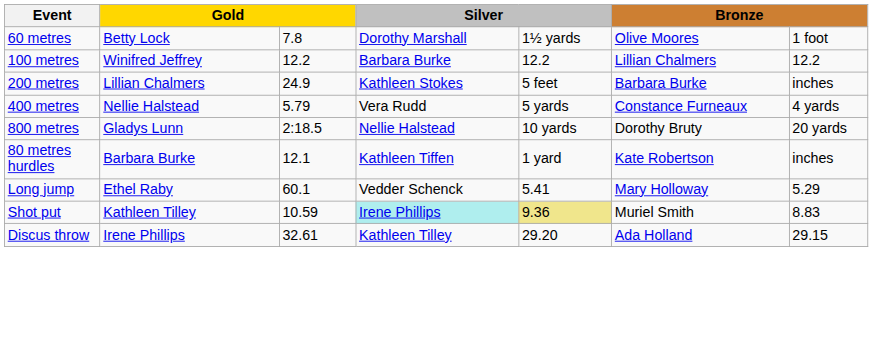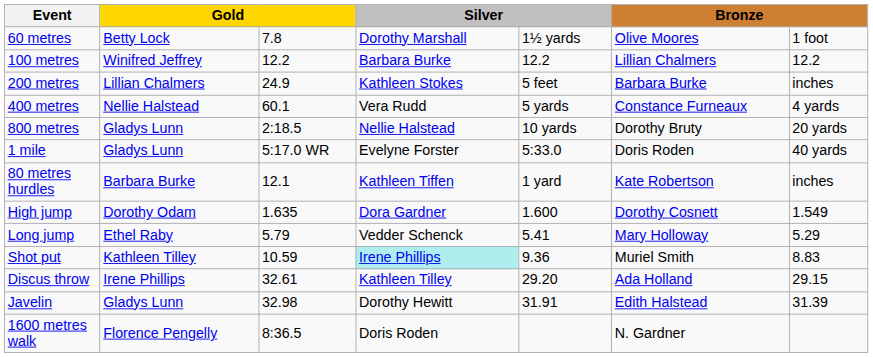(296, 106) 5.79 -> (276, 106) 60.1
+ row: (27, 151)
+ row: (40, 212)
(296, 189) 60.1 -> (276, 235) 5.79
(536, 212) khaki background -> (536, 257) no background
+ row: (30, 302)
+ row: (47, 333)
